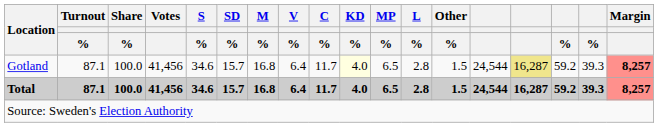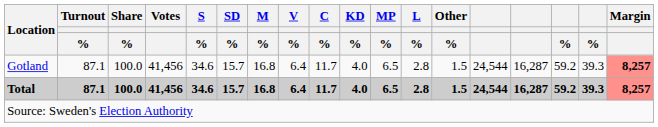(360, 66) lightyellow background -> (360, 66) no background
(531, 66) khaki background -> (531, 66) no background
